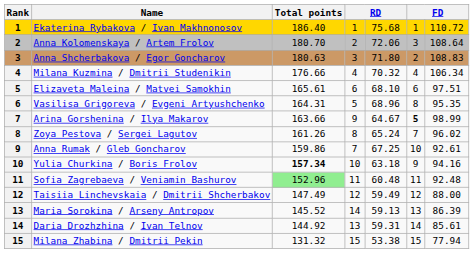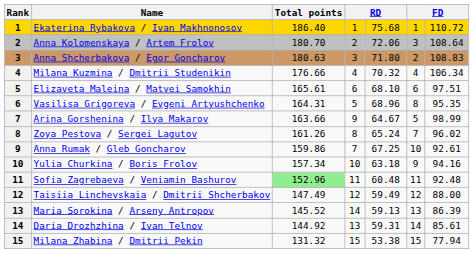(416, 119) bold -> (416, 119) normal
(309, 165) bold -> (309, 165) normal
